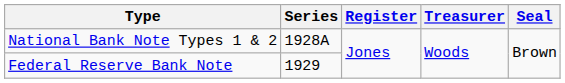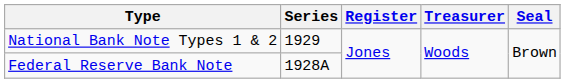(307, 41) 1928A -> (302, 41) 1929
(302, 65) 1929 -> (307, 65) 1928A
